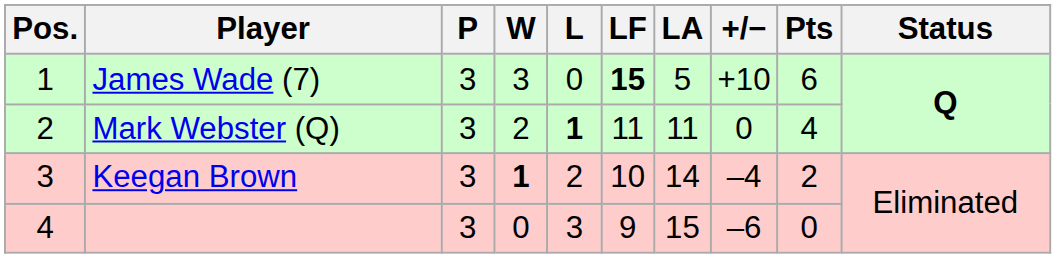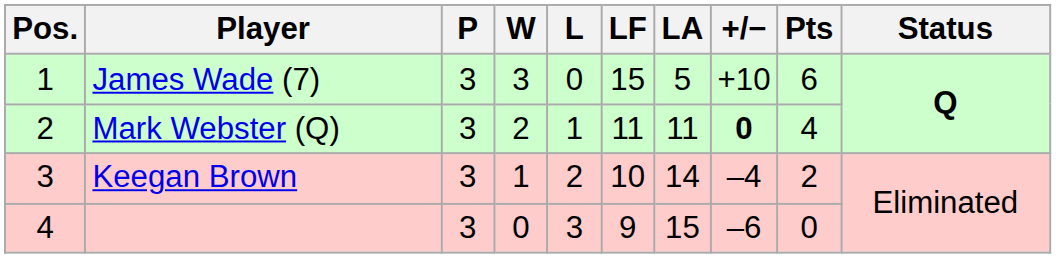(628, 78) bold -> (628, 78) normal
(574, 128) bold -> (574, 128) normal
(744, 128) normal -> (744, 128) bold
(521, 177) bold -> (521, 177) normal
